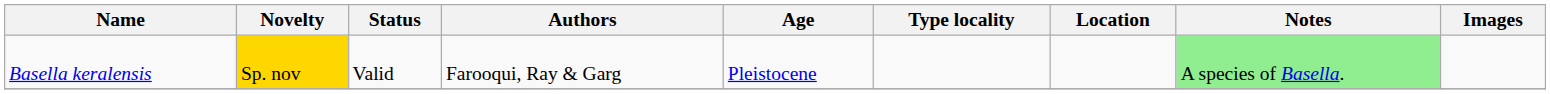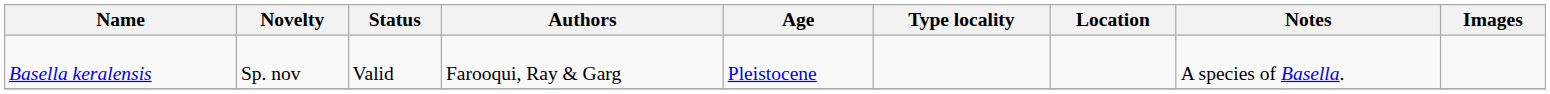(271, 72) gold background -> (271, 72) no background
(1263, 72) lightgreen background -> (1263, 72) no background
